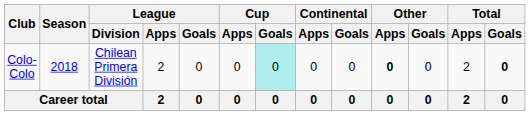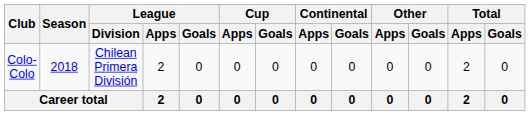(275, 67) paleturquoise background -> (275, 67) no background
(390, 67) bold -> (390, 67) normal
(505, 67) bold -> (505, 67) normal
